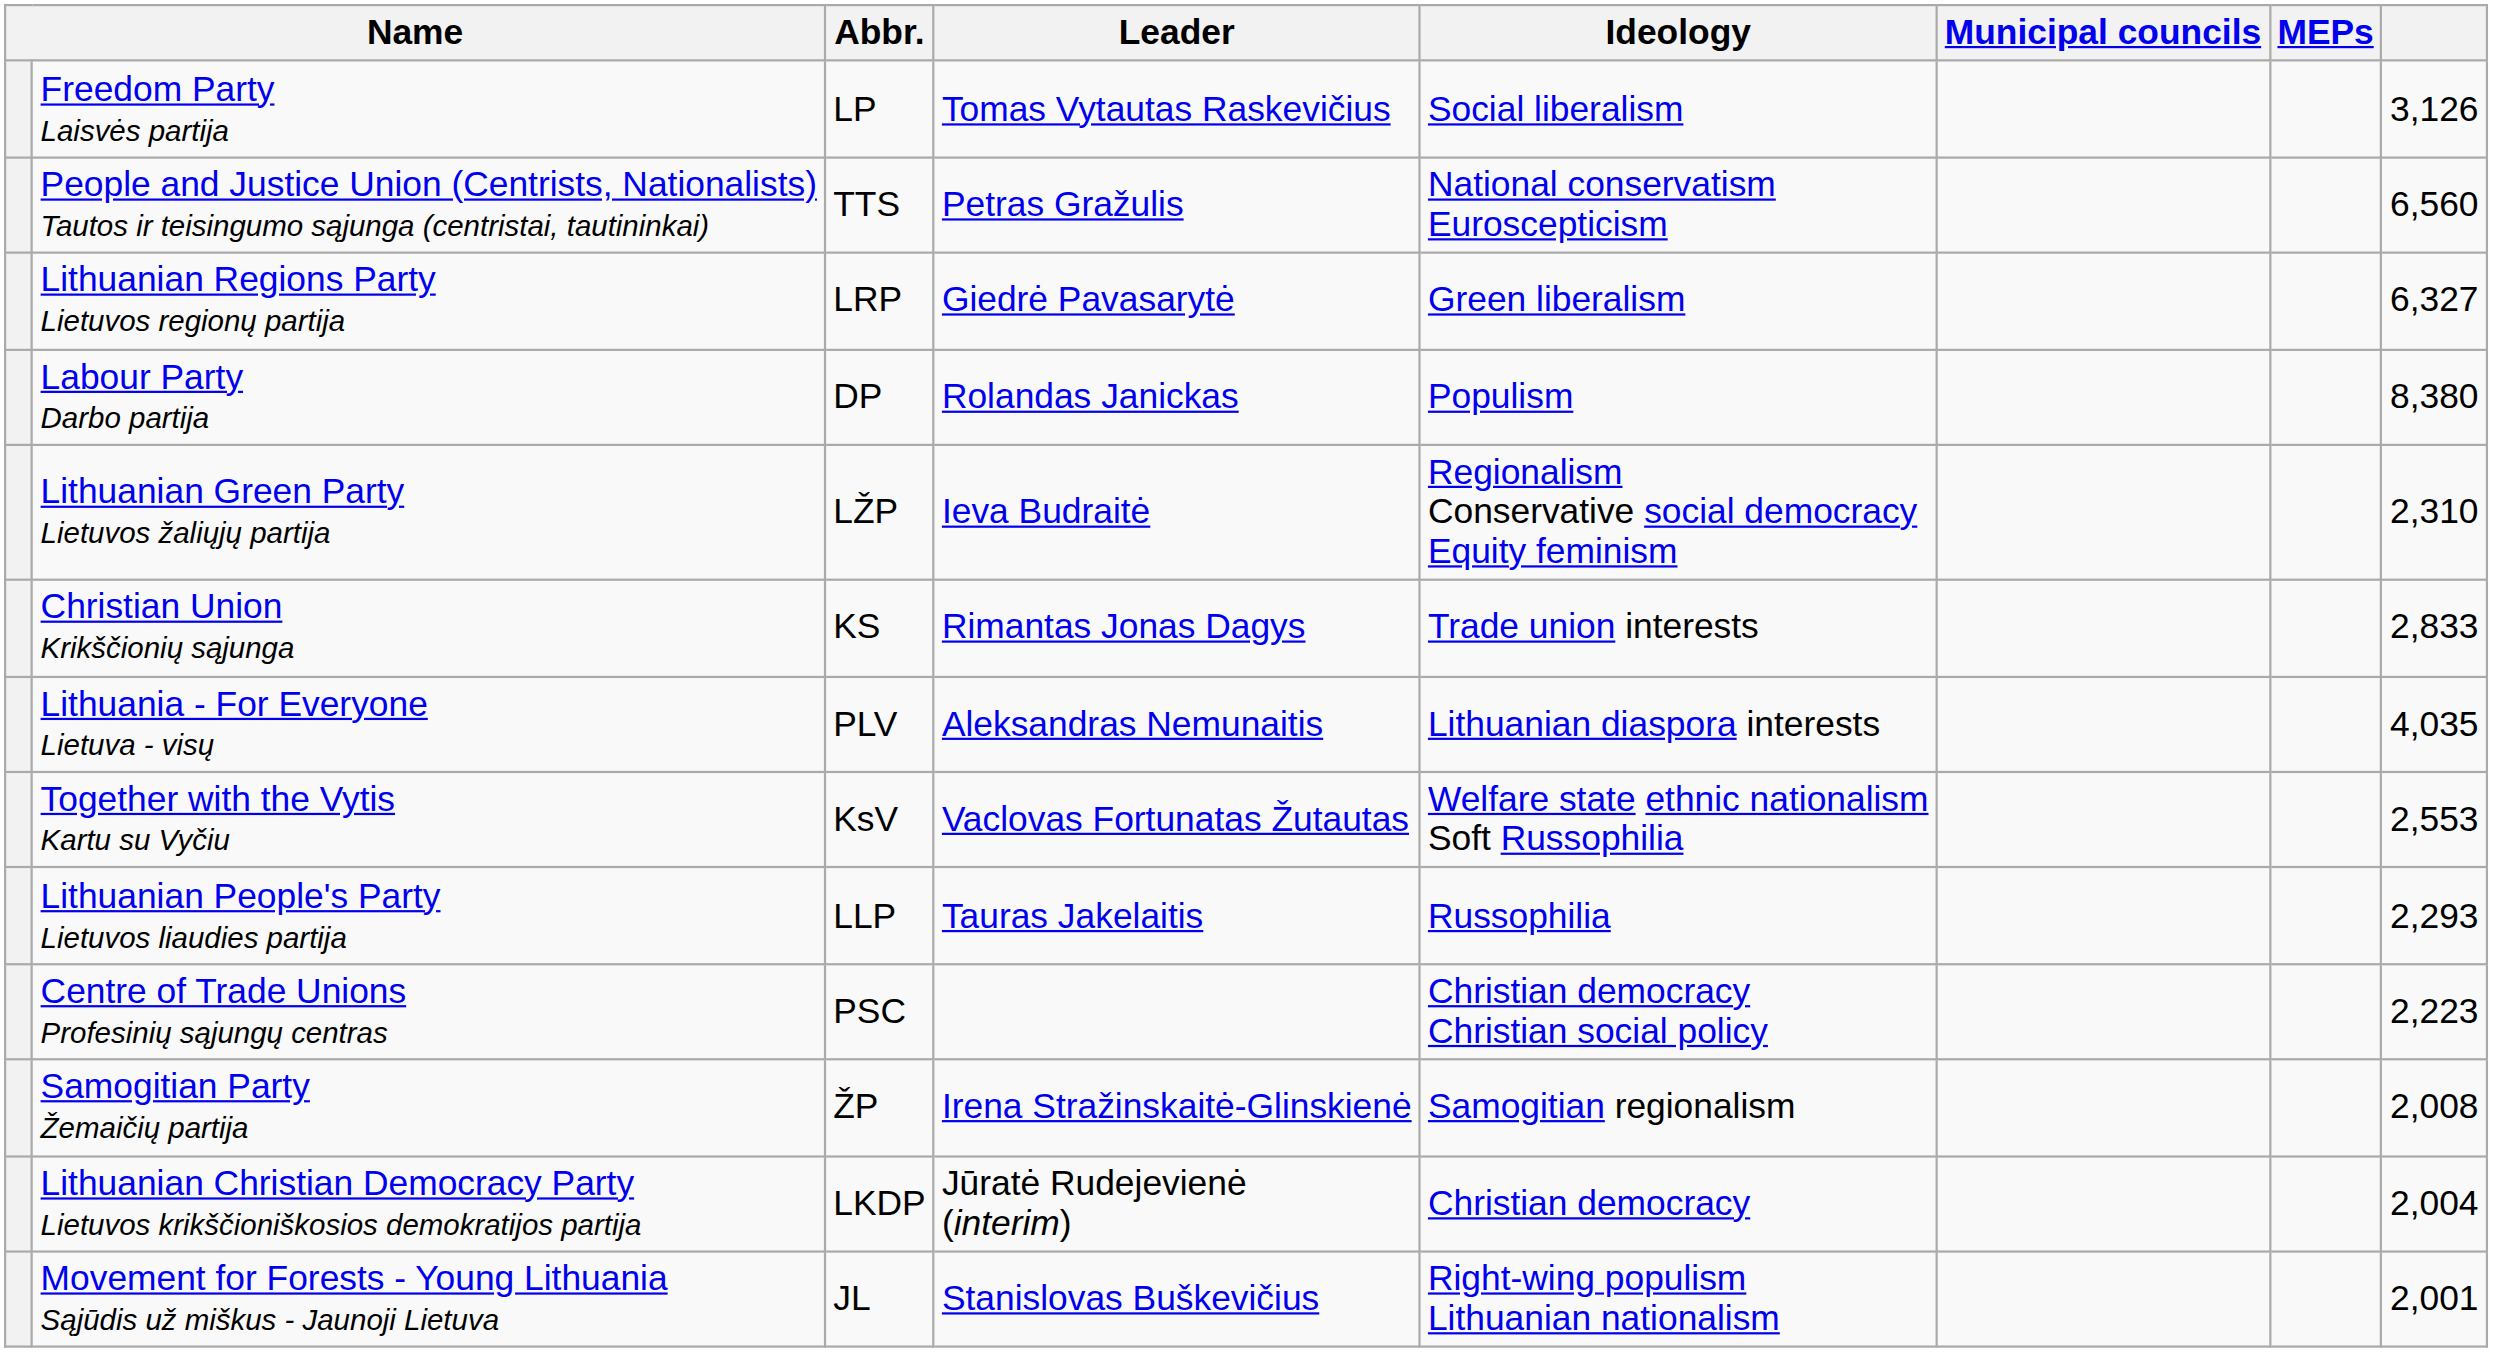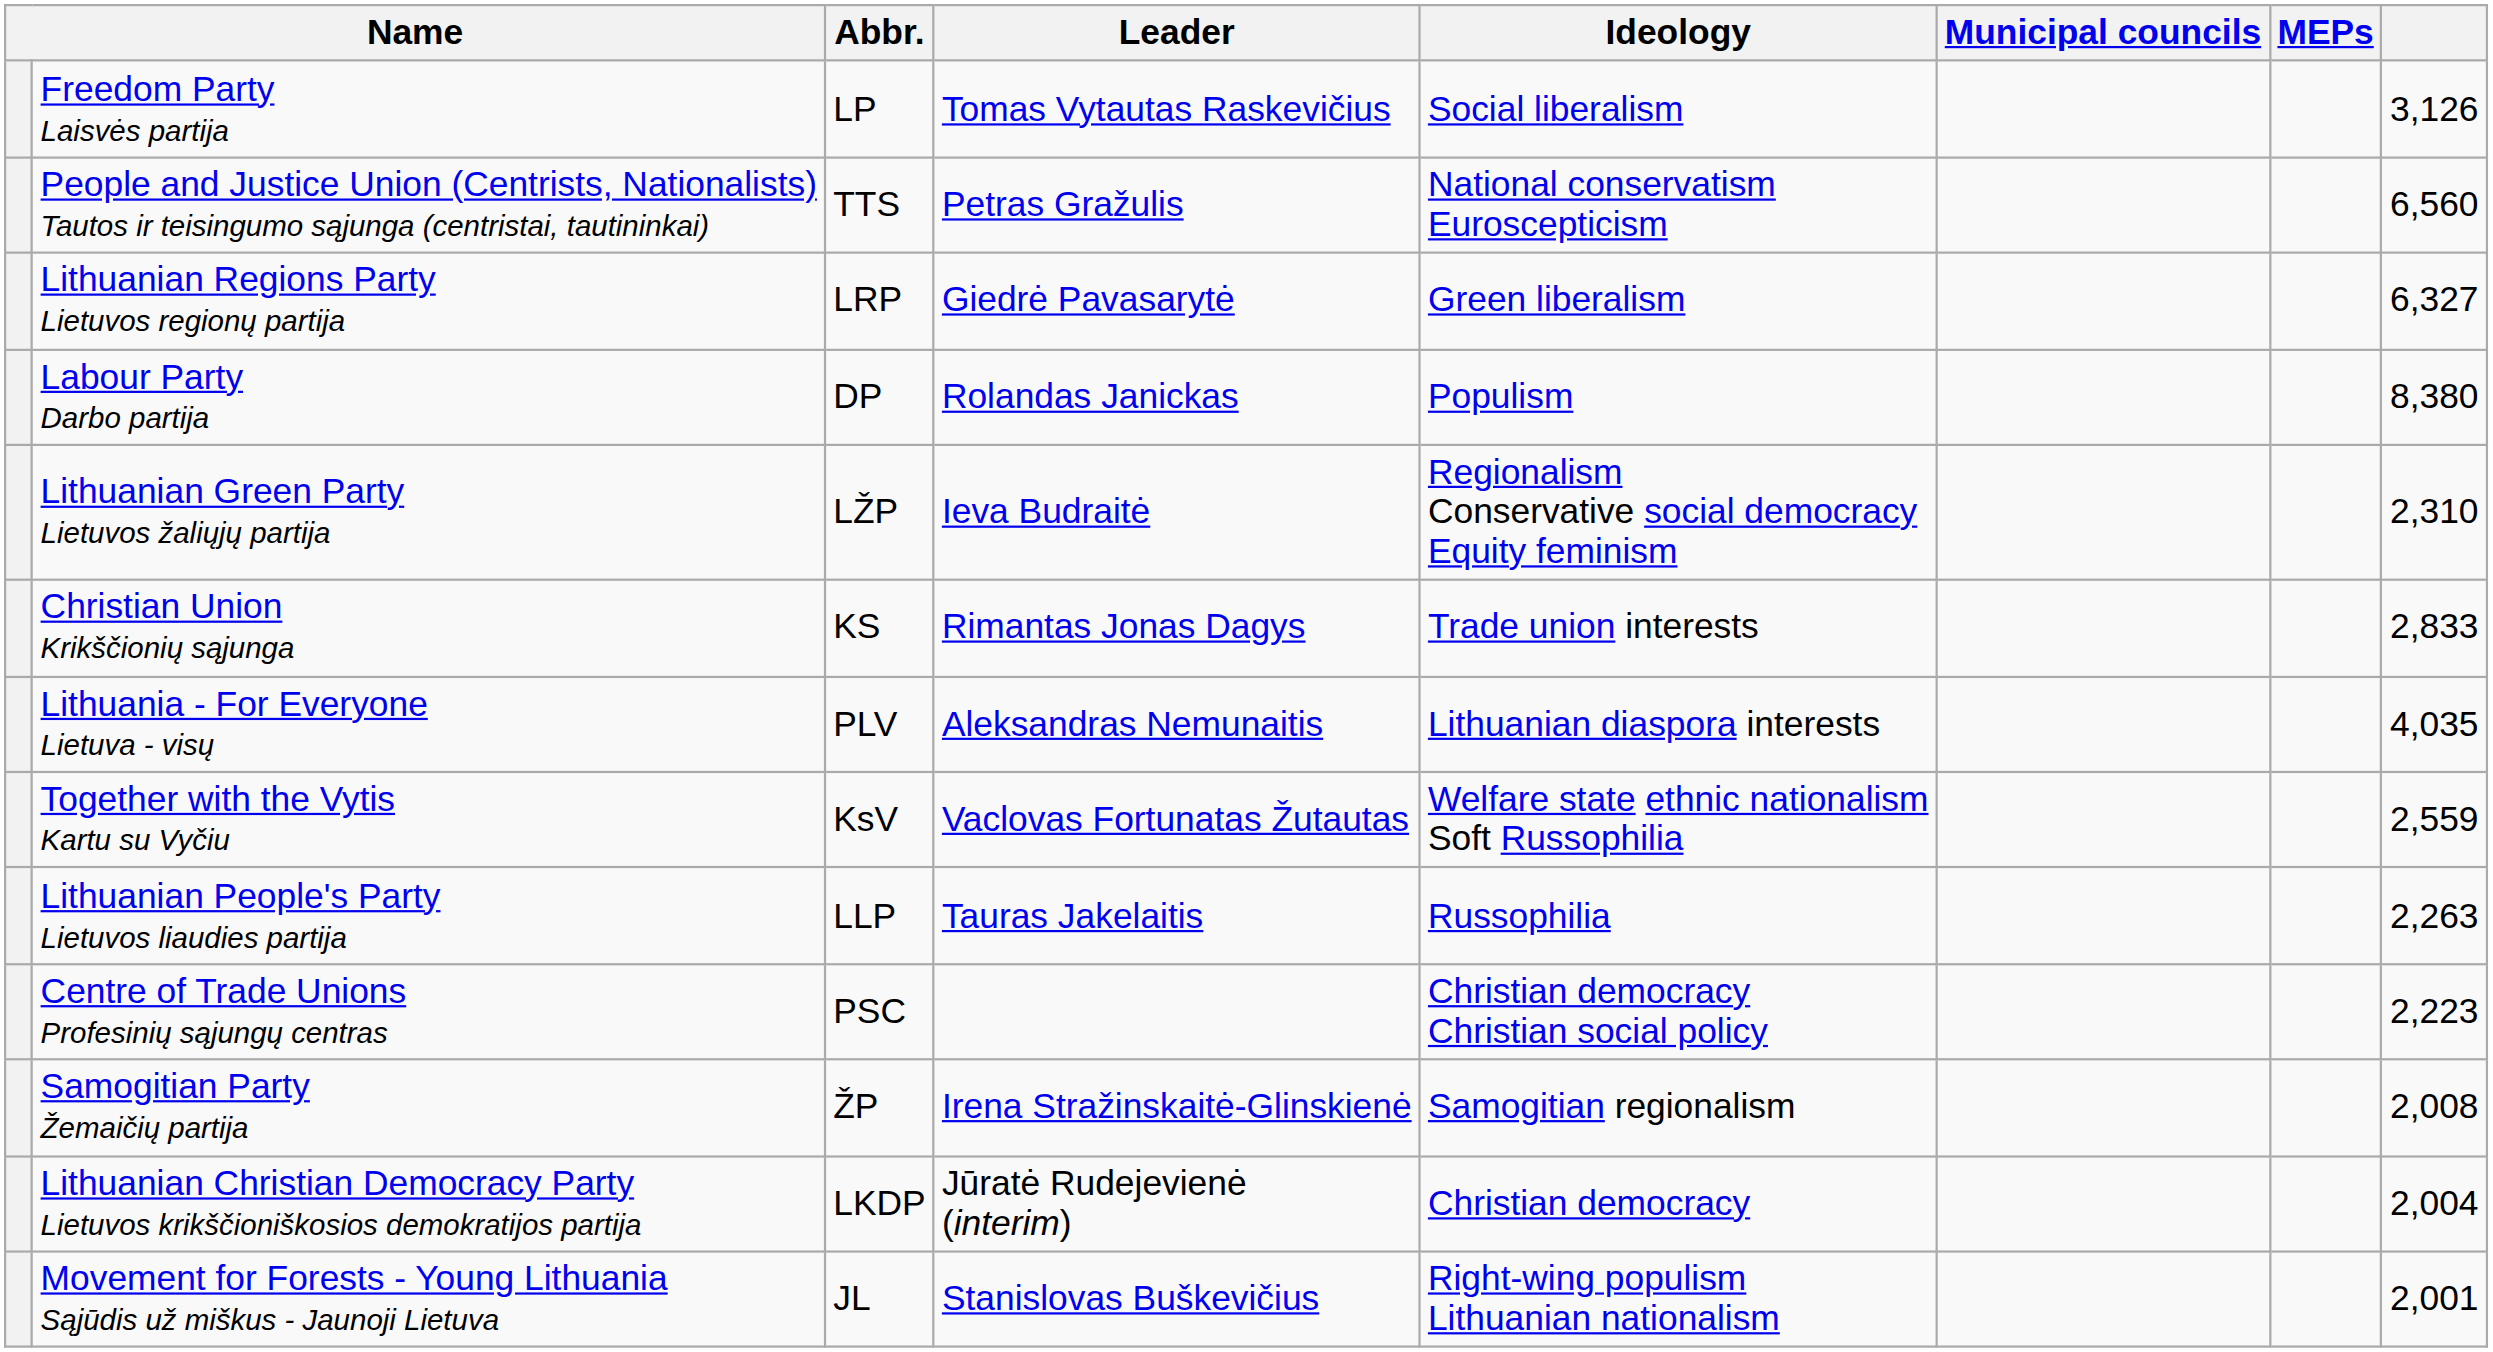(2434, 819) 2,553 -> (2434, 819) 2,559
(2434, 915) 2,293 -> (2434, 915) 2,263
